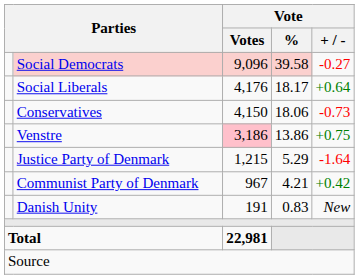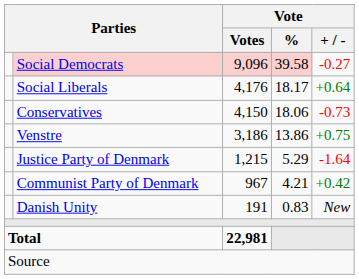(251, 135) pink background -> (251, 135) no background
